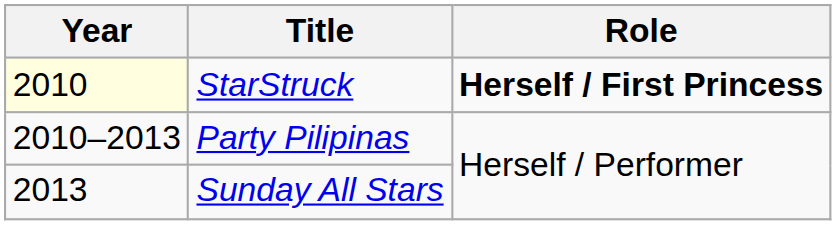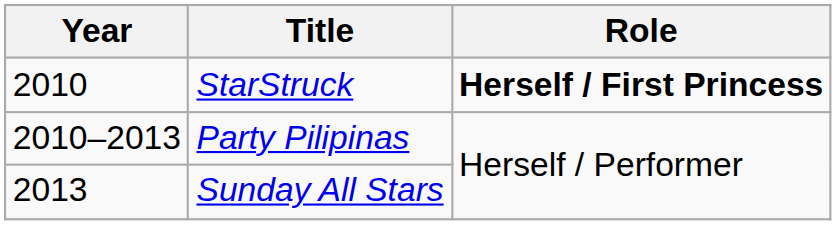(50, 84) lightyellow background -> (50, 84) no background
